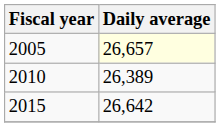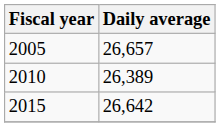(128, 48) lightyellow background -> (128, 48) no background
